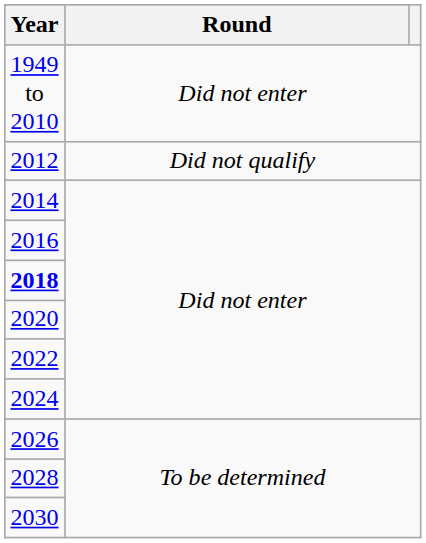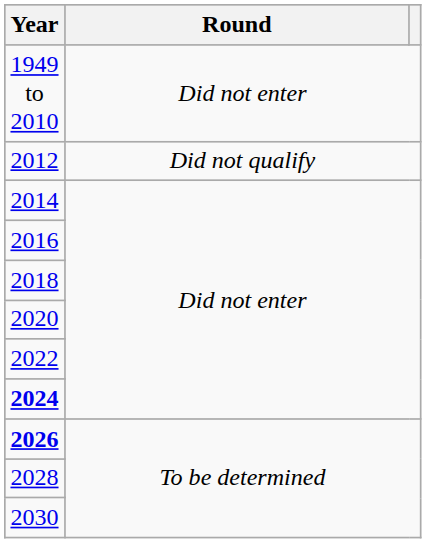(35, 279) bold -> (35, 279) normal
(35, 398) normal -> (35, 398) bold
(35, 438) normal -> (35, 438) bold
